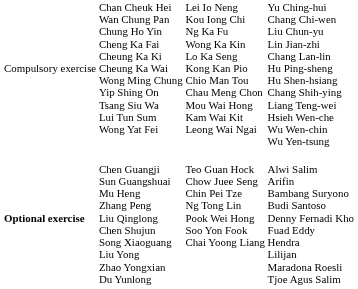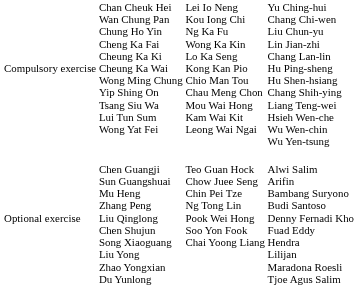(44, 218) bold -> (42, 218) normal
